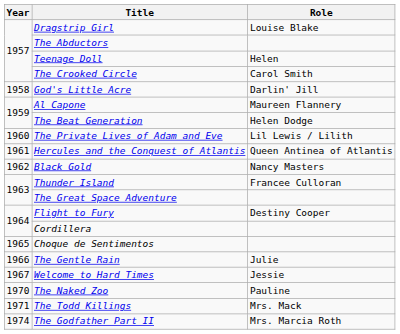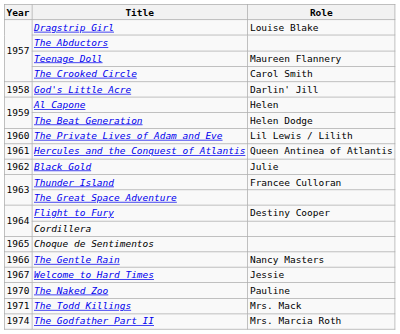(264, 58) Helen -> (296, 58) Maureen Flannery
(296, 105) Maureen Flannery -> (264, 105) Helen
(287, 167) Nancy Masters -> (264, 167) Julie
(264, 260) Julie -> (287, 260) Nancy Masters
